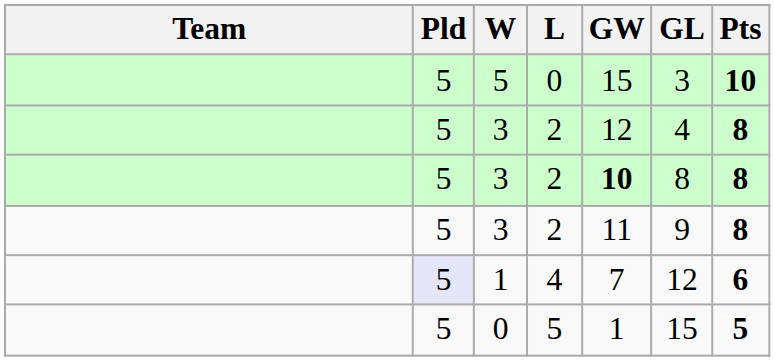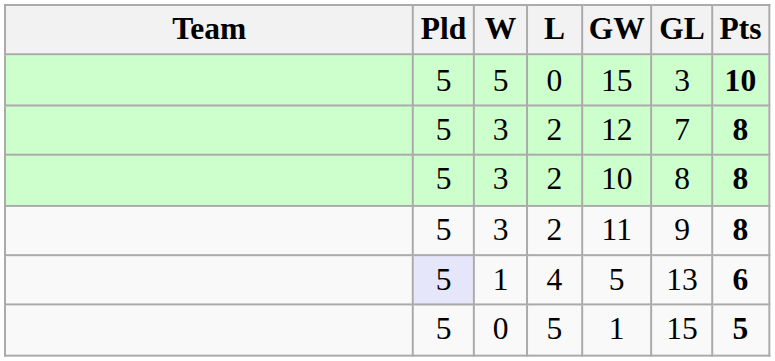(682, 129) 4 -> (682, 129) 7
(617, 179) bold -> (617, 179) normal
(617, 279) 7 -> (617, 279) 5
(682, 279) 12 -> (682, 279) 13
